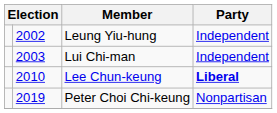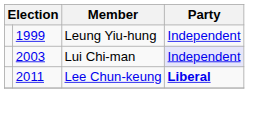(30, 35) 2002 -> (30, 35) 1999
(232, 56) no background -> (204, 56) lavender background
(30, 77) 2010 -> (30, 77) 2011
- row: (127, 98)
